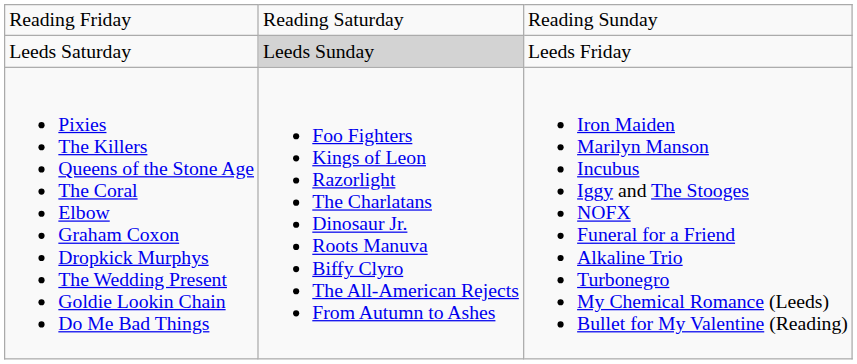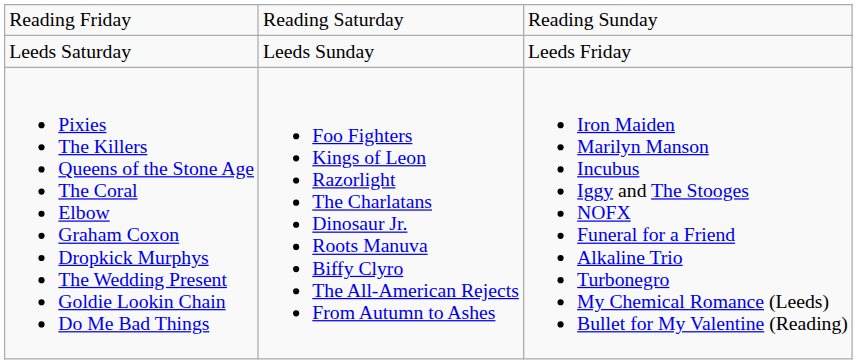(319, 51) lightgrey background -> (319, 51) no background
